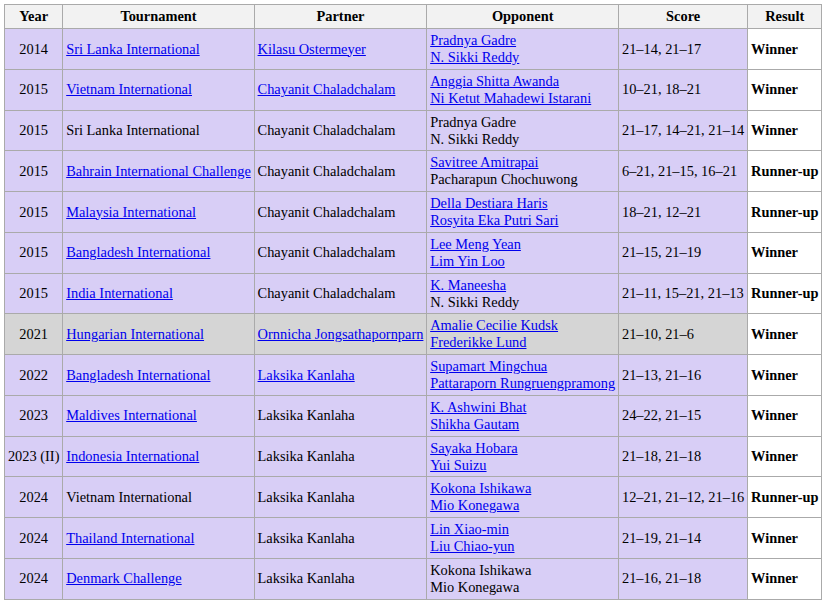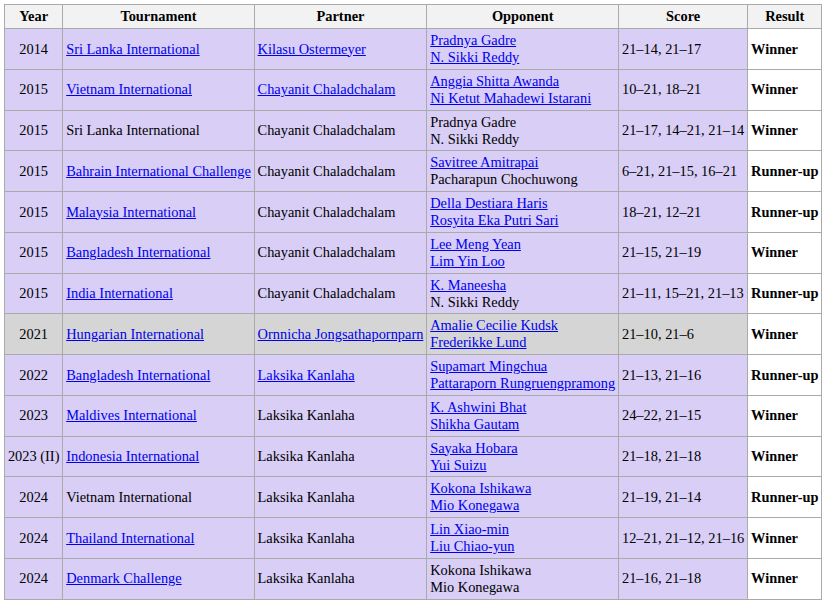(774, 375) Winner -> (785, 375) Runner-up
(683, 497) 12–21, 21–12, 21–16 -> (662, 497) 21–19, 21–14
(662, 538) 21–19, 21–14 -> (683, 538) 12–21, 21–12, 21–16
